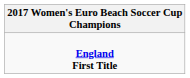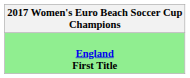(95, 59) no background -> (95, 59) lightgreen background
